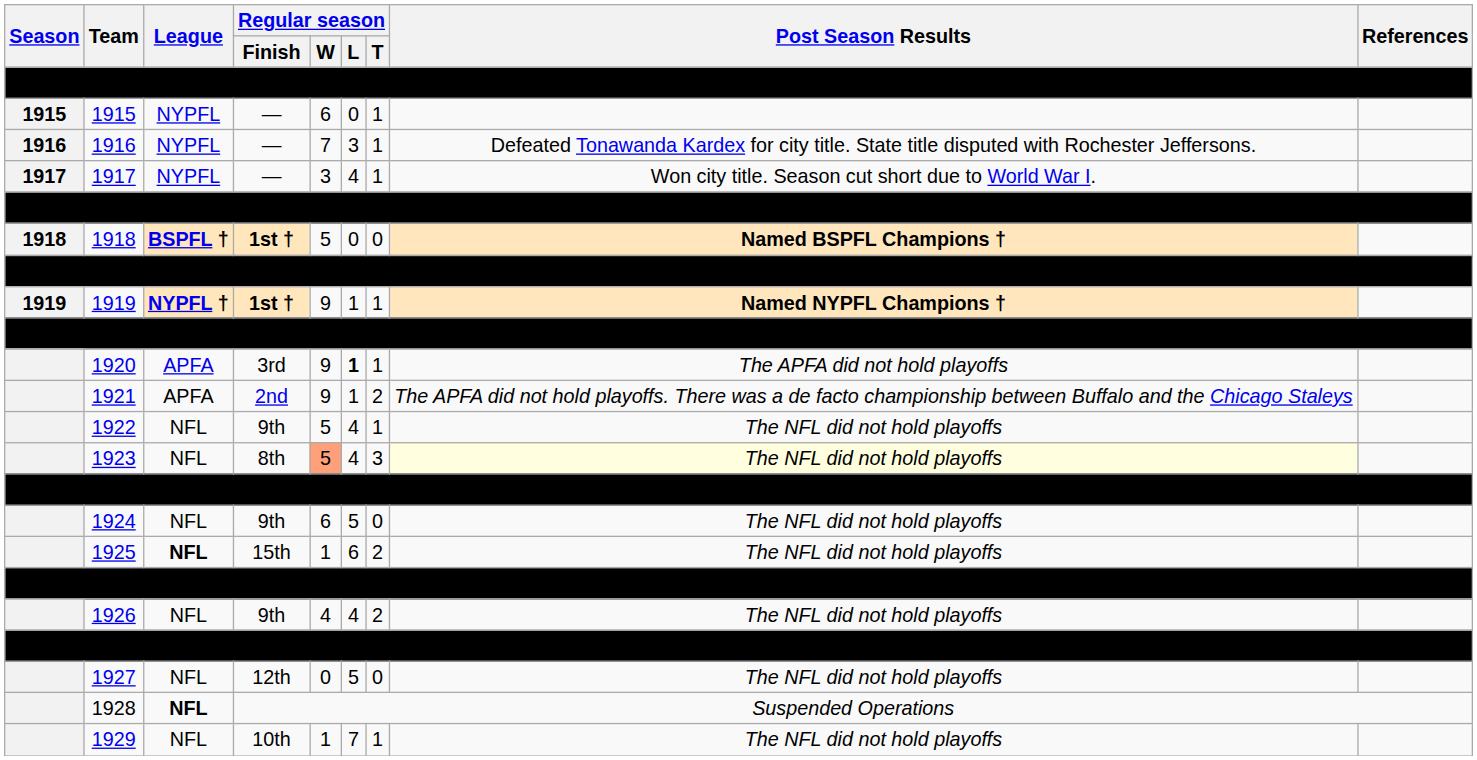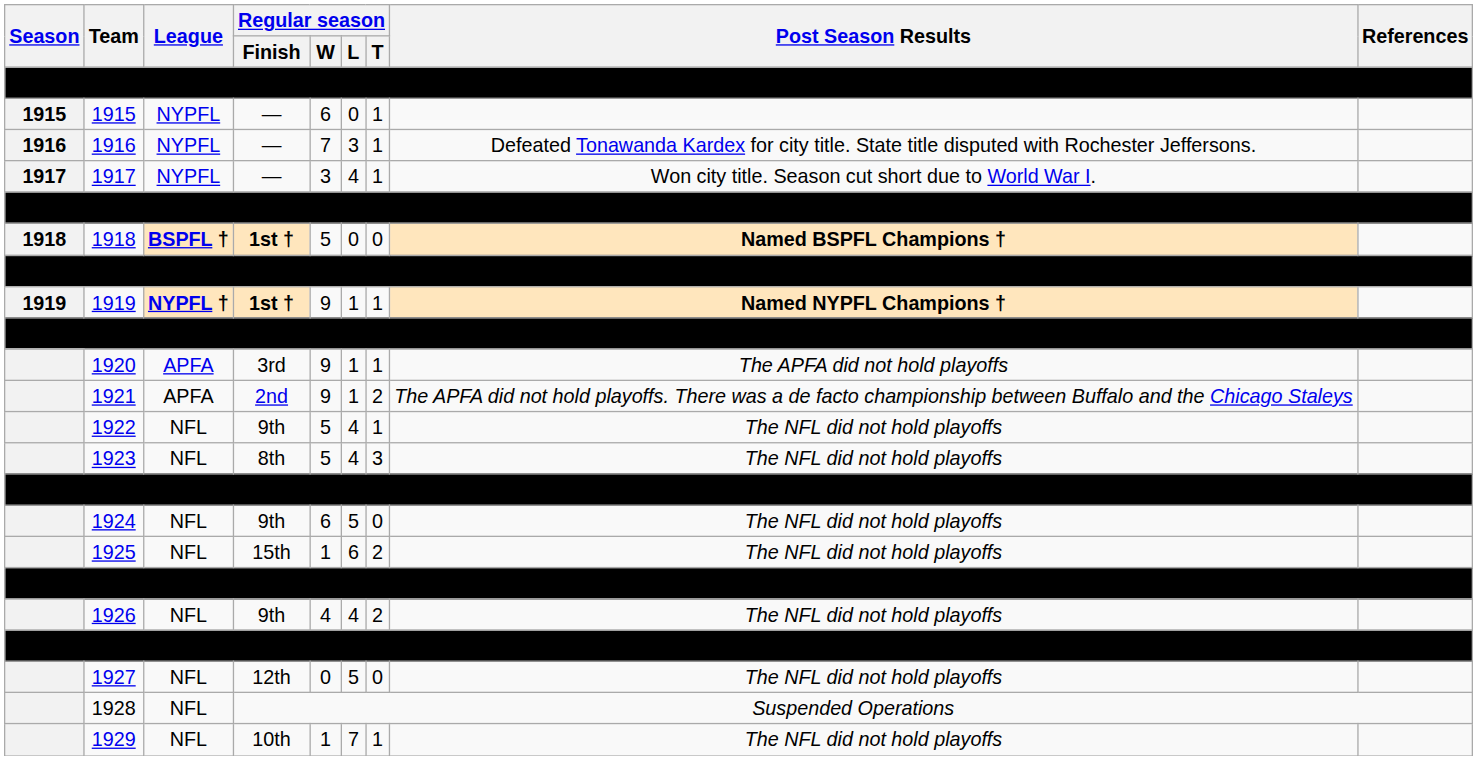(353, 365) bold -> (353, 365) normal
(326, 458) lightsalmon background -> (326, 458) no background
(873, 458) lightyellow background -> (873, 458) no background
(188, 552) bold -> (188, 552) normal
(188, 709) bold -> (188, 709) normal
